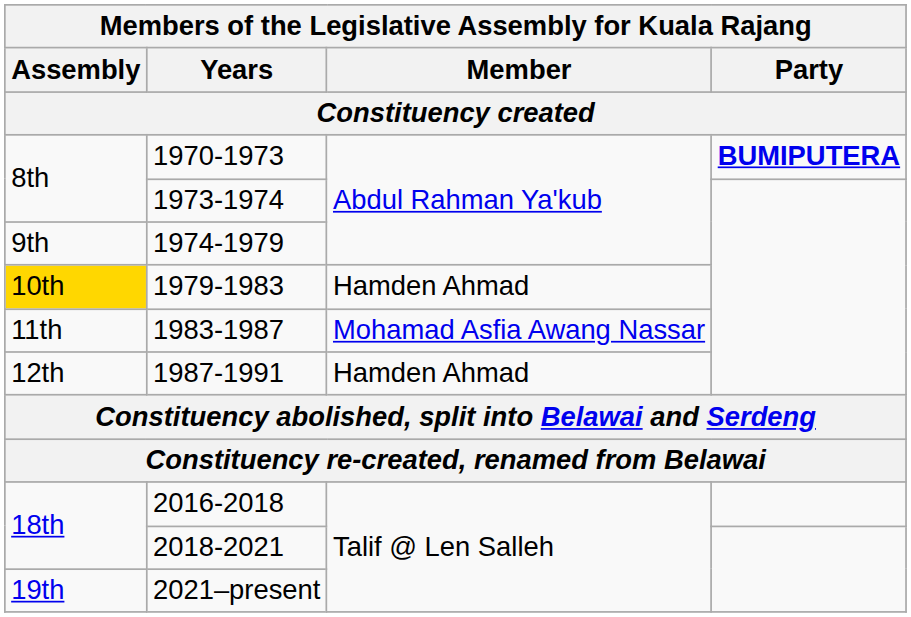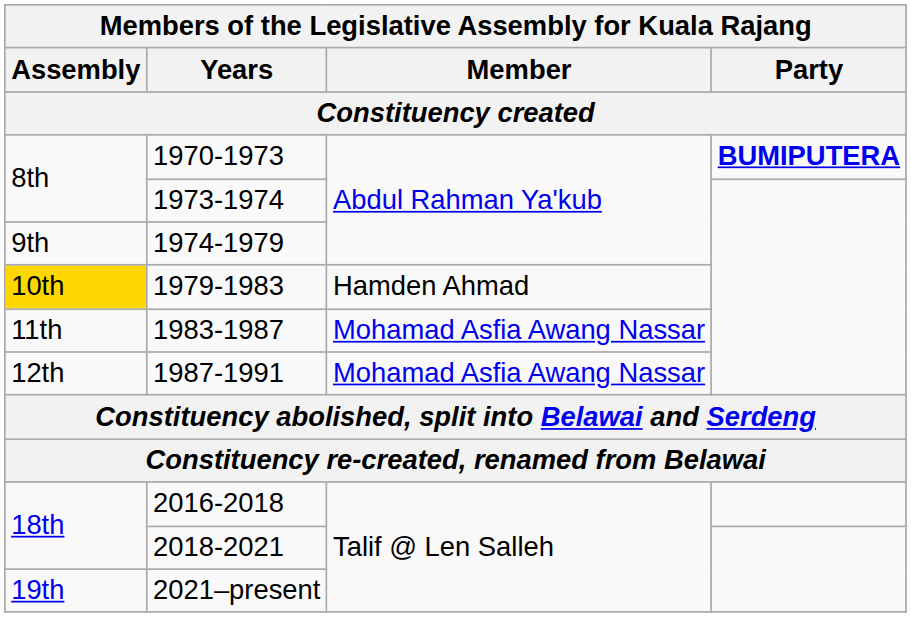(431, 373) Hamden Ahmad -> (519, 373) Mohamad Asfia Awang Nassar
